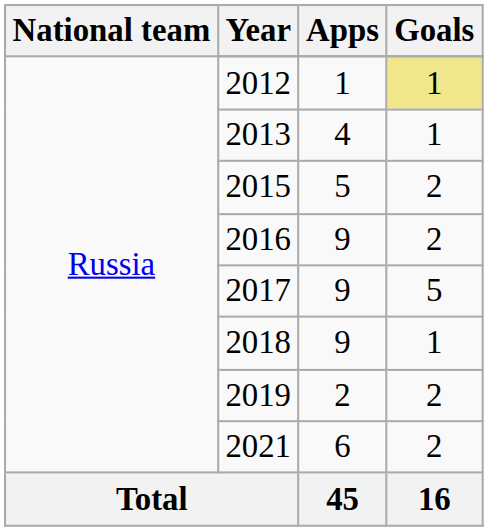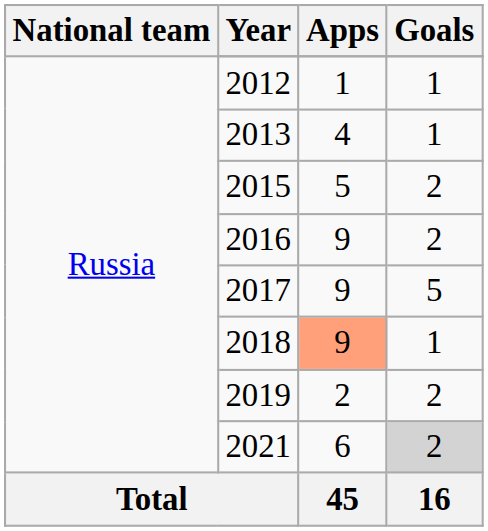(434, 82) khaki background -> (434, 82) no background
(343, 342) no background -> (343, 342) lightsalmon background
(434, 446) no background -> (434, 446) lightgrey background
